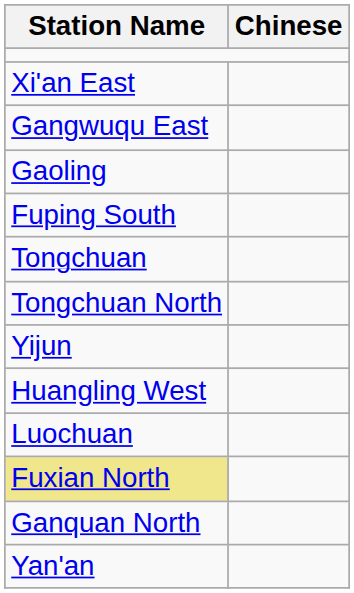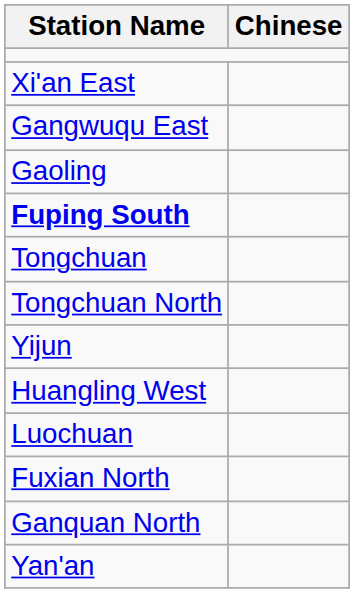(94, 214) normal -> (100, 214) bold
(90, 478) khaki background -> (90, 478) no background
